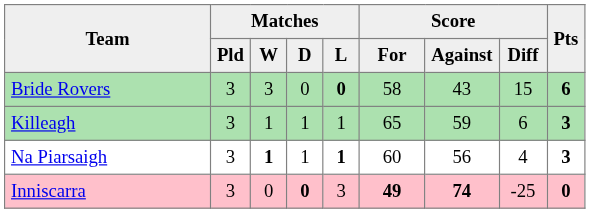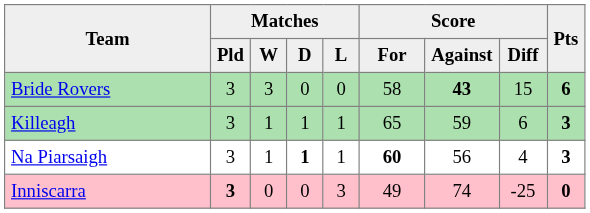(341, 89) bold -> (341, 89) normal
(462, 89) normal -> (462, 89) bold
(269, 157) bold -> (269, 157) normal
(305, 157) normal -> (305, 157) bold
(341, 157) bold -> (341, 157) normal
(392, 157) normal -> (392, 157) bold
(230, 191) normal -> (230, 191) bold
(305, 191) bold -> (305, 191) normal
(392, 191) bold -> (392, 191) normal
(462, 191) bold -> (462, 191) normal
